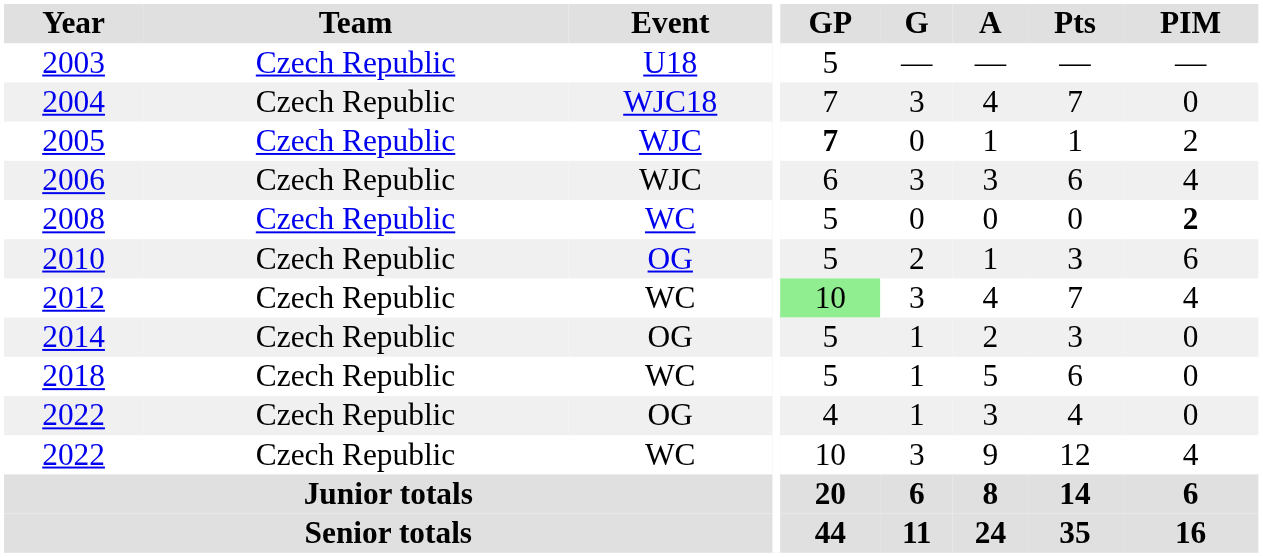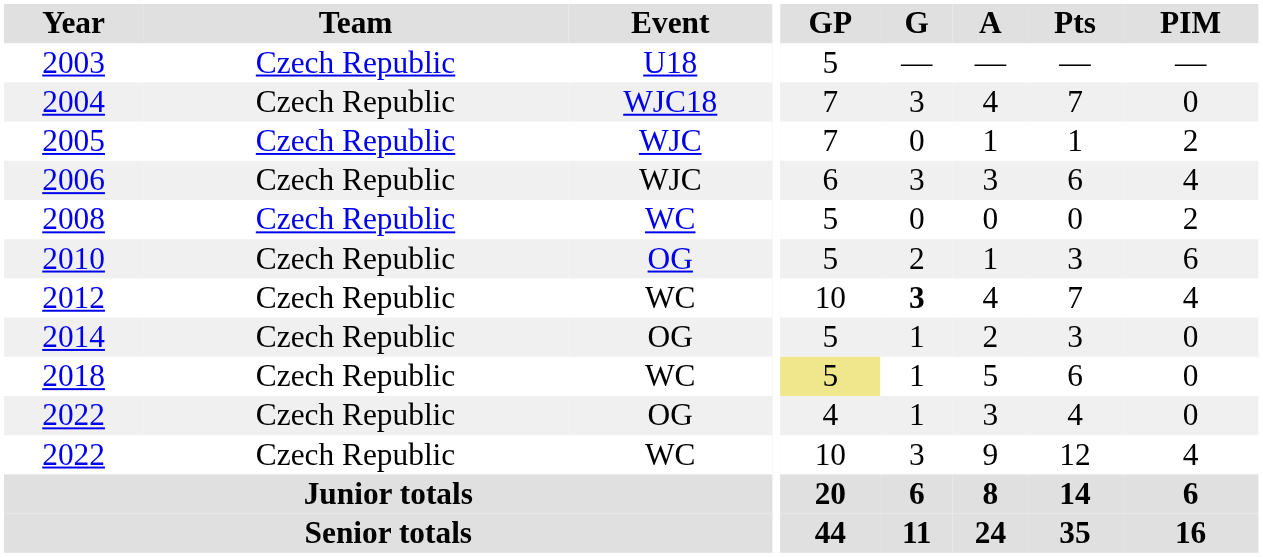(830, 140) bold -> (830, 140) normal
(1191, 219) bold -> (1191, 219) normal
(830, 297) lightgreen background -> (830, 297) no background
(917, 297) normal -> (917, 297) bold
(830, 375) no background -> (830, 375) khaki background
